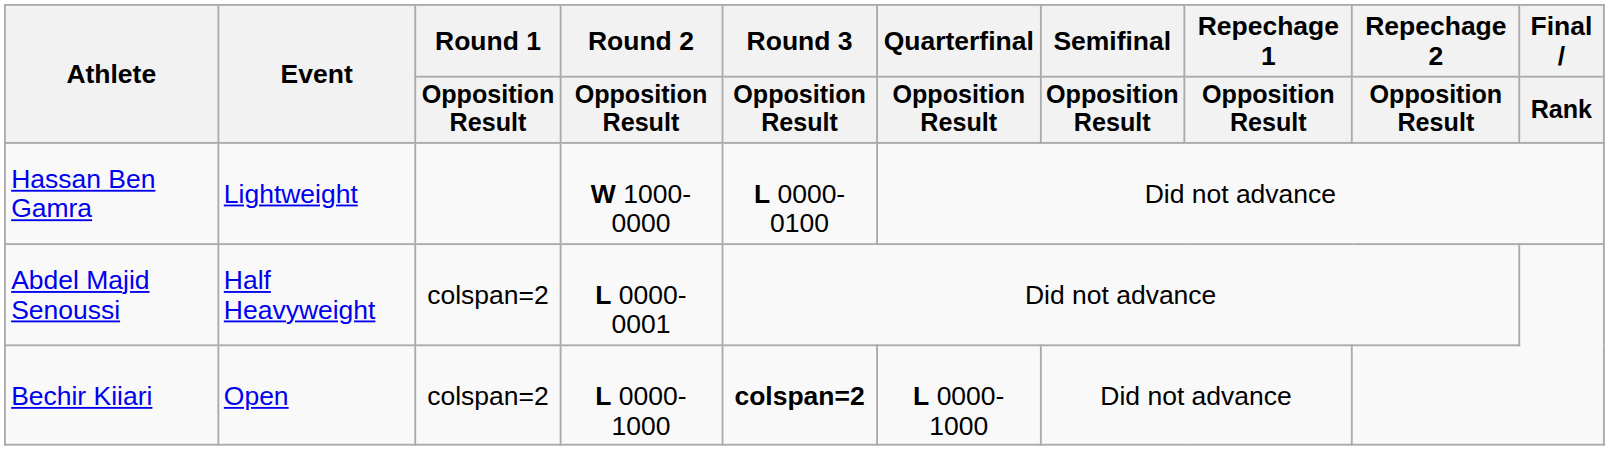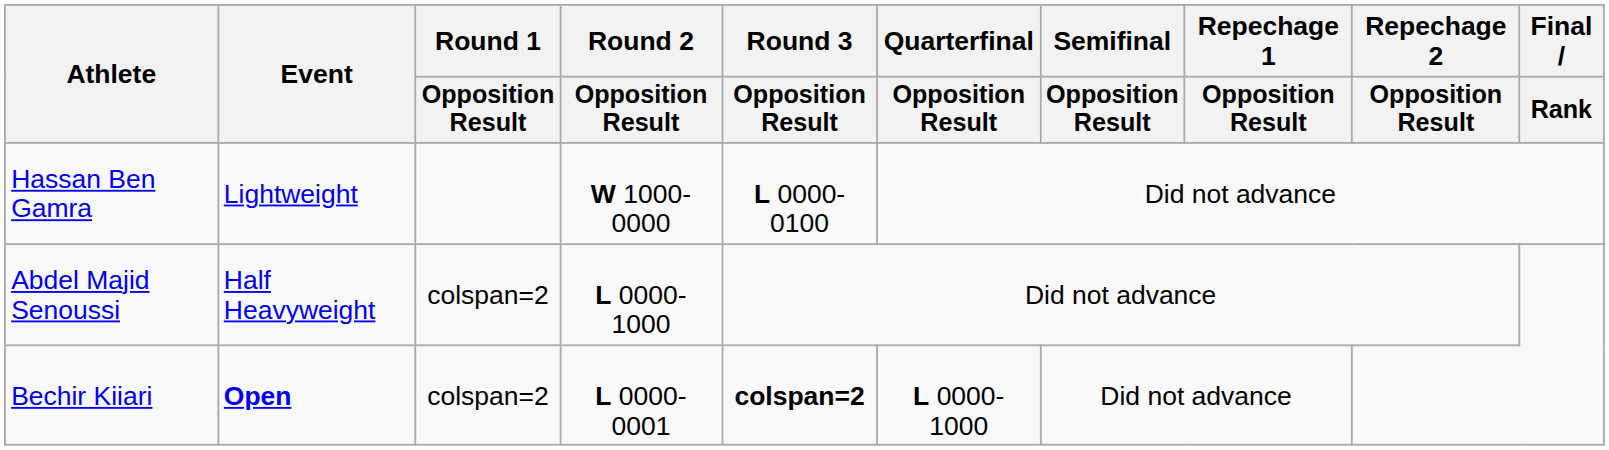(641, 310) L 0000-0001 -> (641, 310) L 0000-1000
(256, 396) normal -> (258, 396) bold
(641, 410) L 0000-1000 -> (641, 410) L 0000-0001
